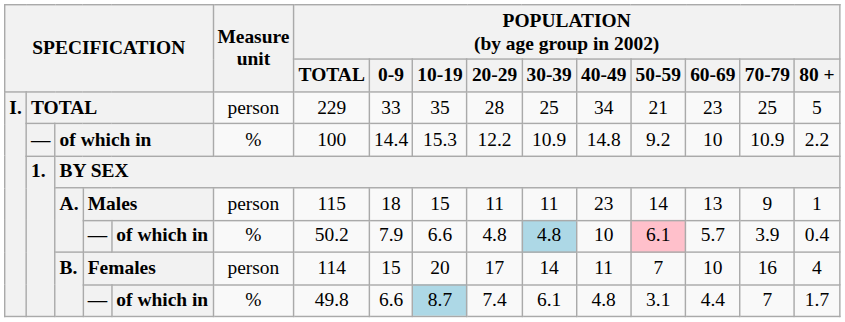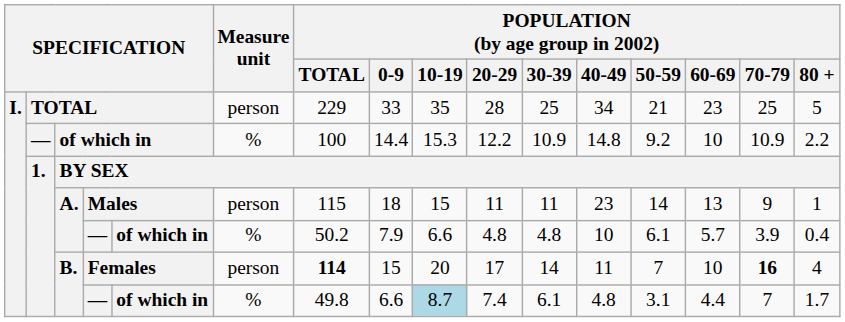(549, 235) lightblue background -> (549, 235) no background
(658, 235) pink background -> (658, 235) no background
(332, 267) normal -> (332, 267) bold
(767, 267) normal -> (767, 267) bold
